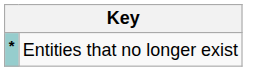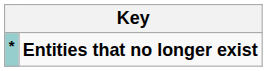(130, 49) normal -> (140, 49) bold
